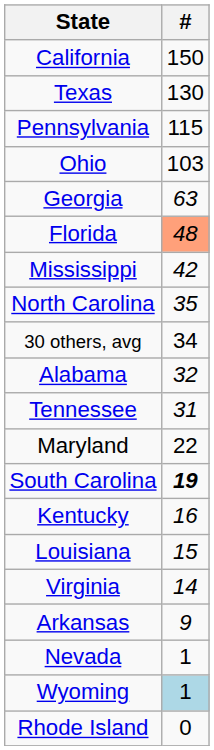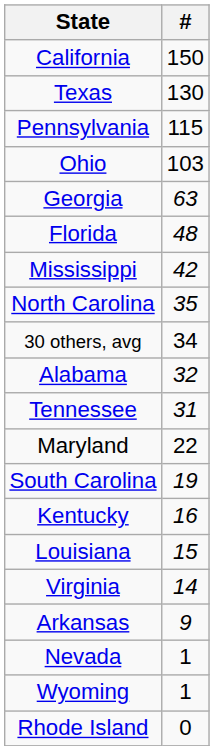(185, 234) lightsalmon background -> (185, 234) no background
(185, 480) bold -> (185, 480) normal
(185, 692) lightblue background -> (185, 692) no background
